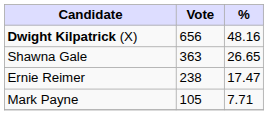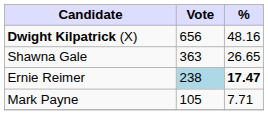(191, 78) no background -> (191, 78) lightblue background
(244, 78) normal -> (244, 78) bold
